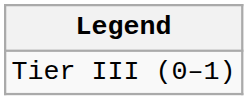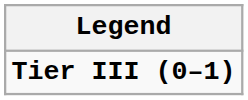(124, 72) normal -> (124, 72) bold
